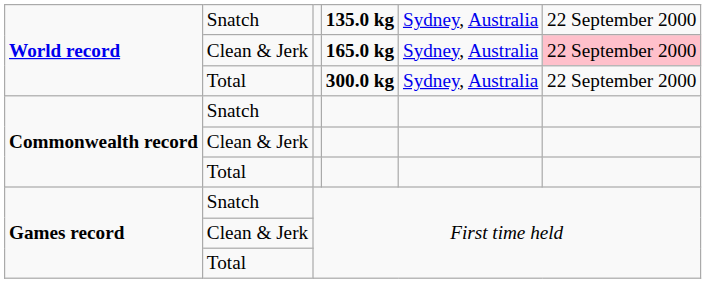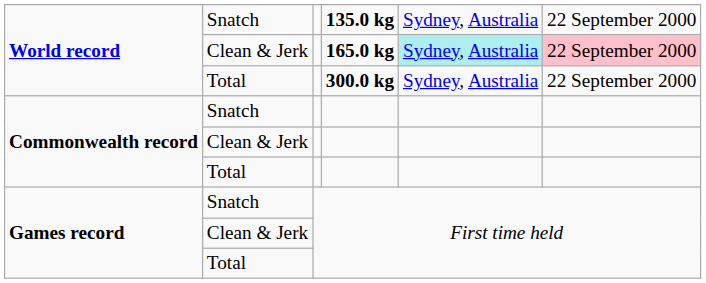(471, 50) no background -> (471, 50) paleturquoise background
